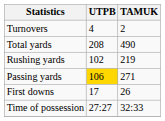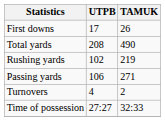rows swapped: (30, 92) <-> (27, 28)
(96, 76) gold background -> (96, 76) no background
